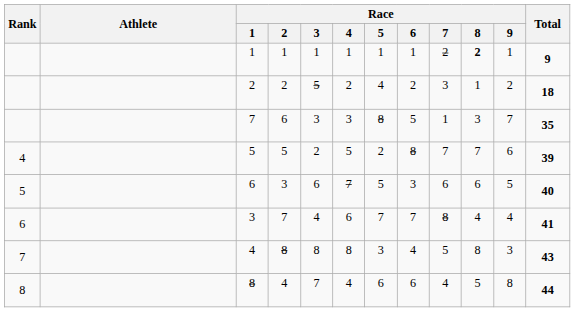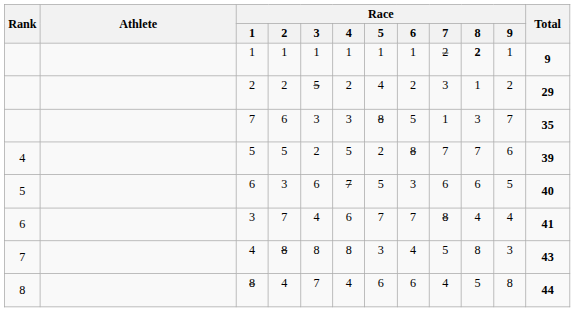(548, 92) 18 -> (548, 92) 29
